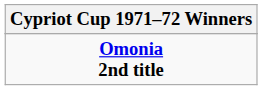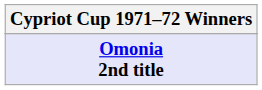(131, 59) no background -> (131, 59) lavender background
